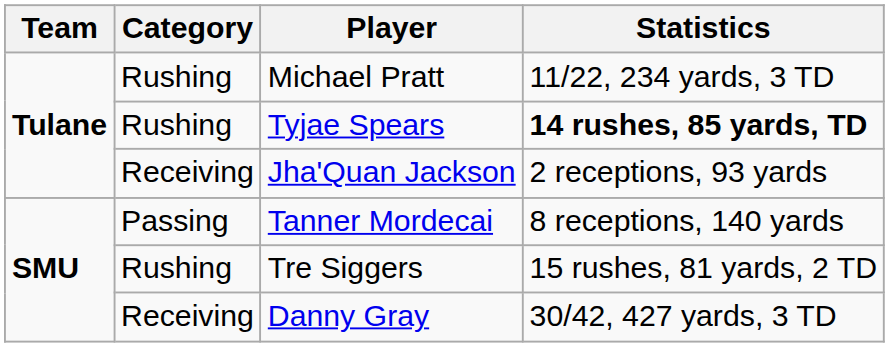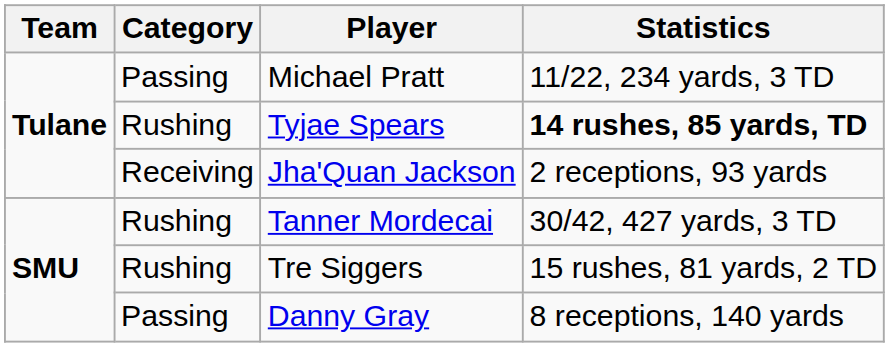(177, 76) Rushing -> (175, 76) Passing
(175, 220) Passing -> (177, 220) Rushing
(687, 220) 8 receptions, 140 yards -> (683, 220) 30/42, 427 yards, 3 TD
(187, 316) Receiving -> (175, 316) Passing
(683, 316) 30/42, 427 yards, 3 TD -> (687, 316) 8 receptions, 140 yards
